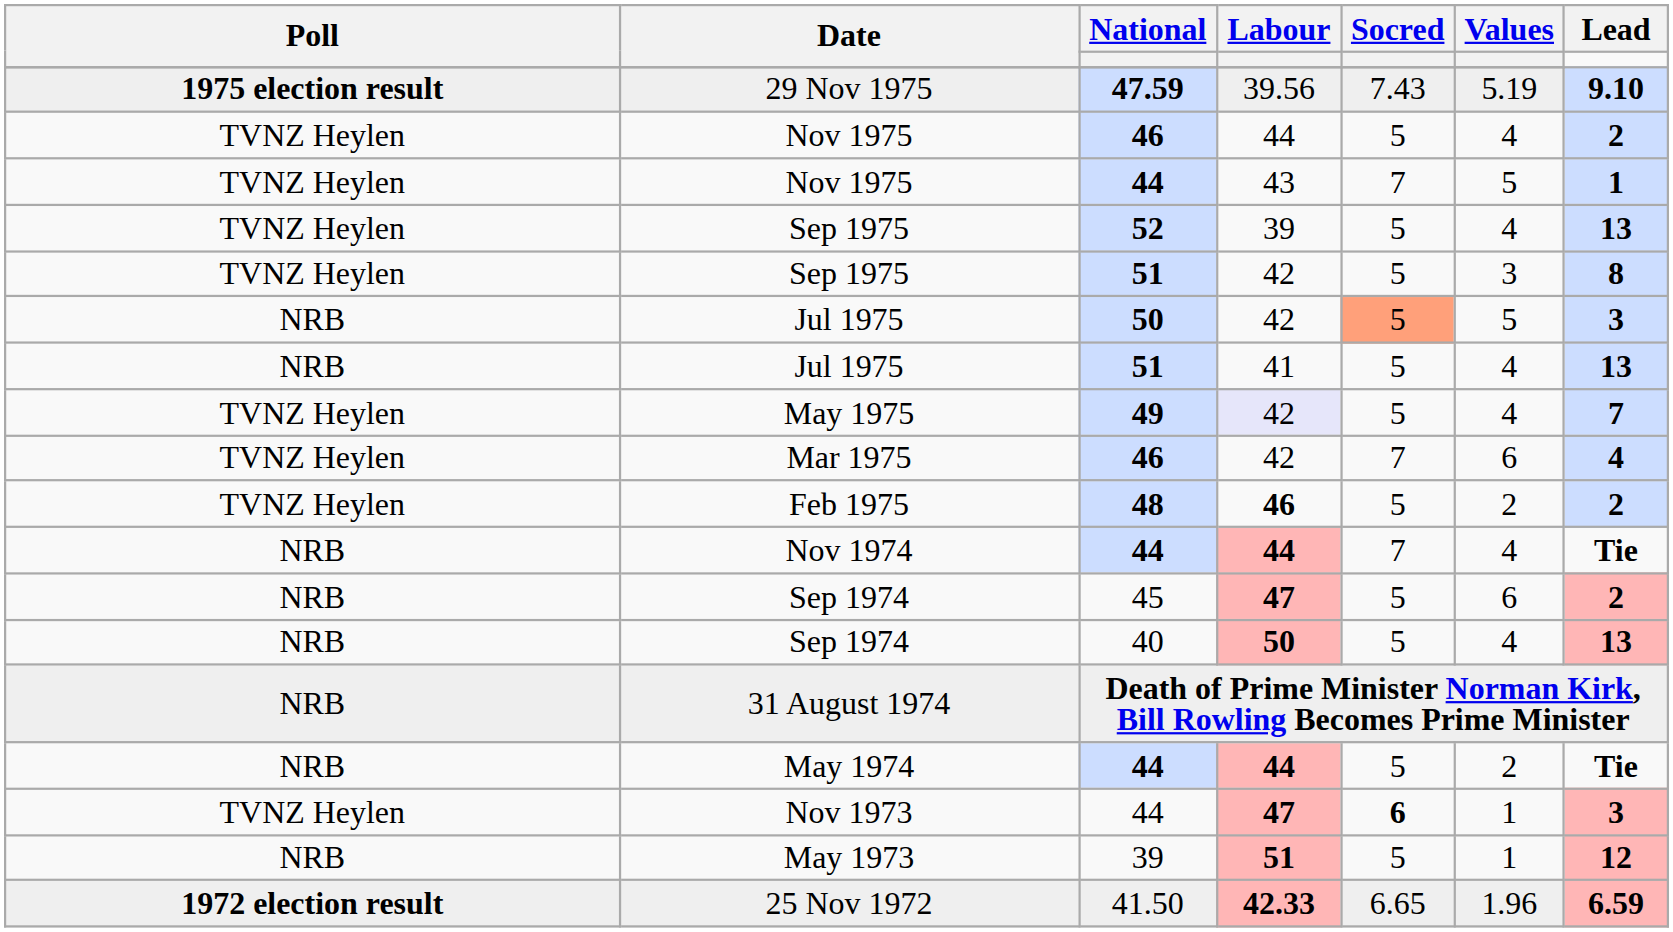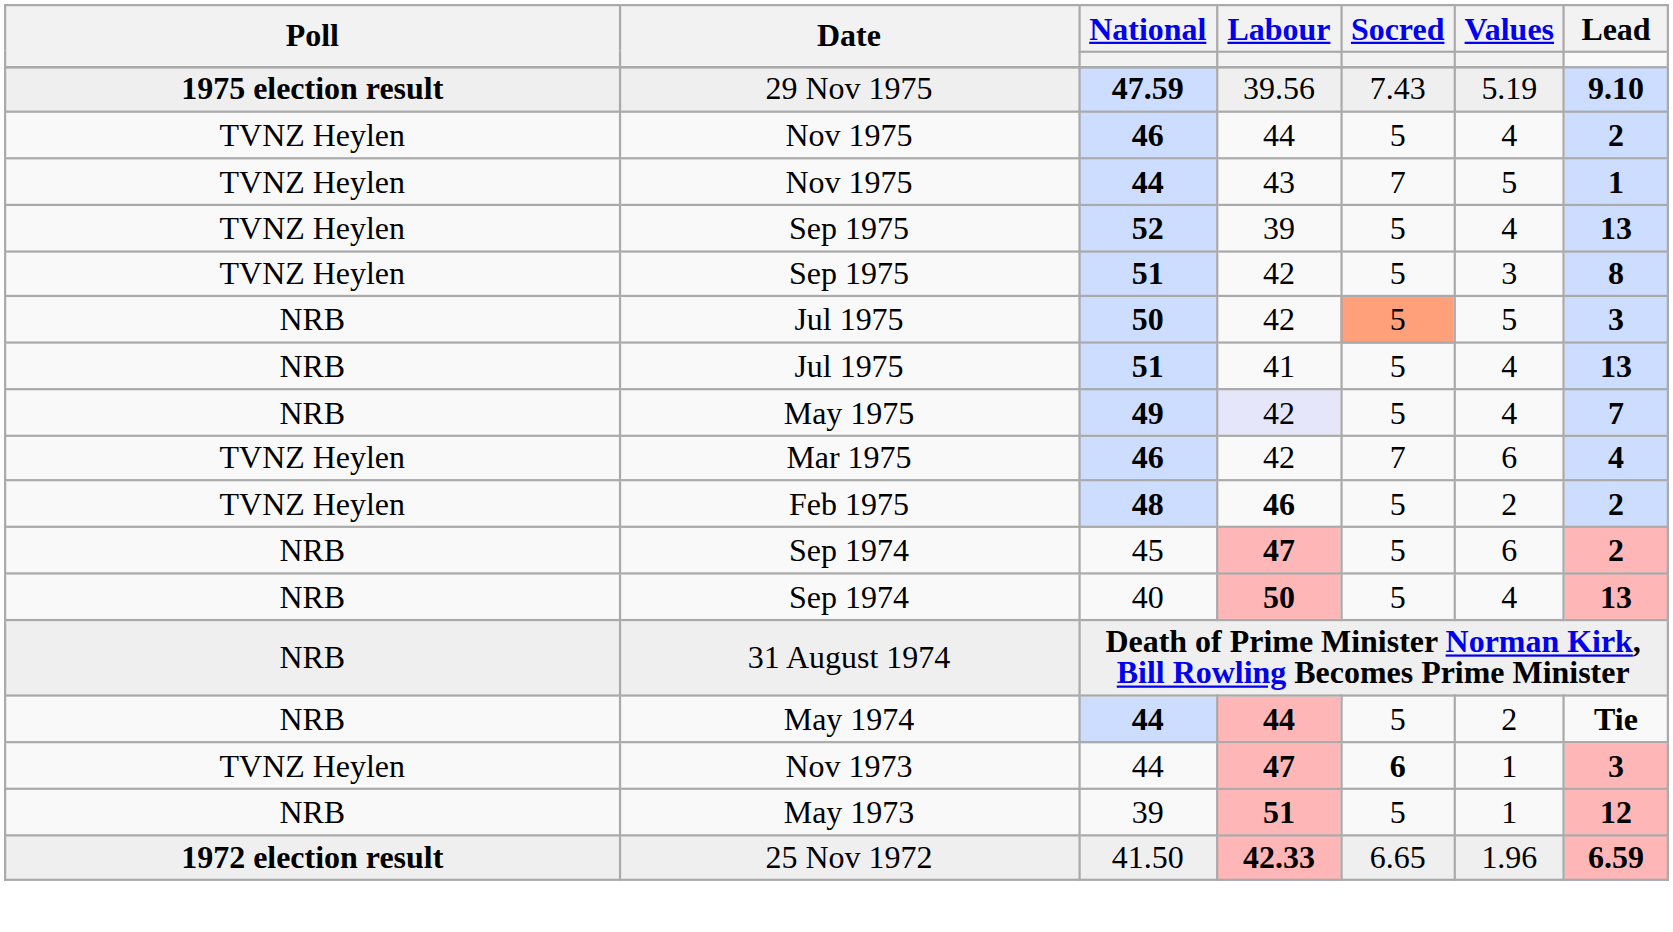(312, 412) TVNZ Heylen -> (312, 412) NRB
- row: (849, 550)
